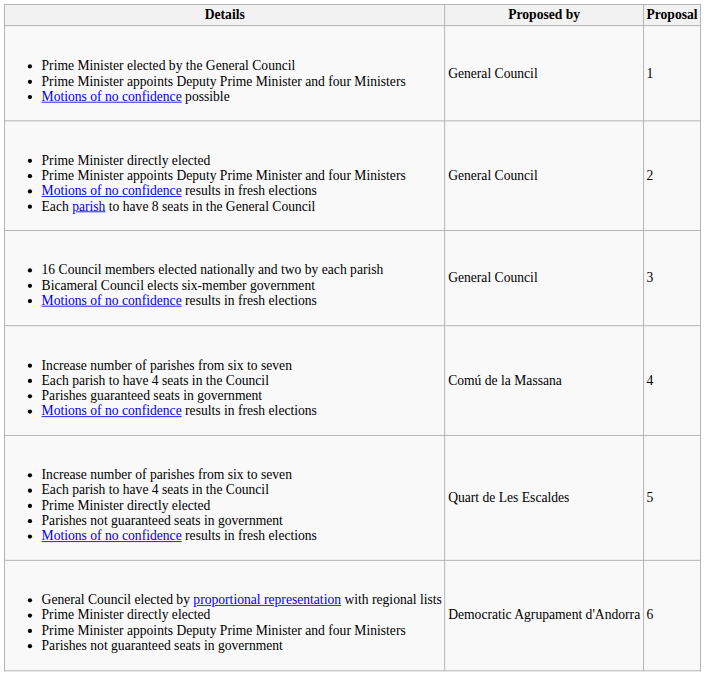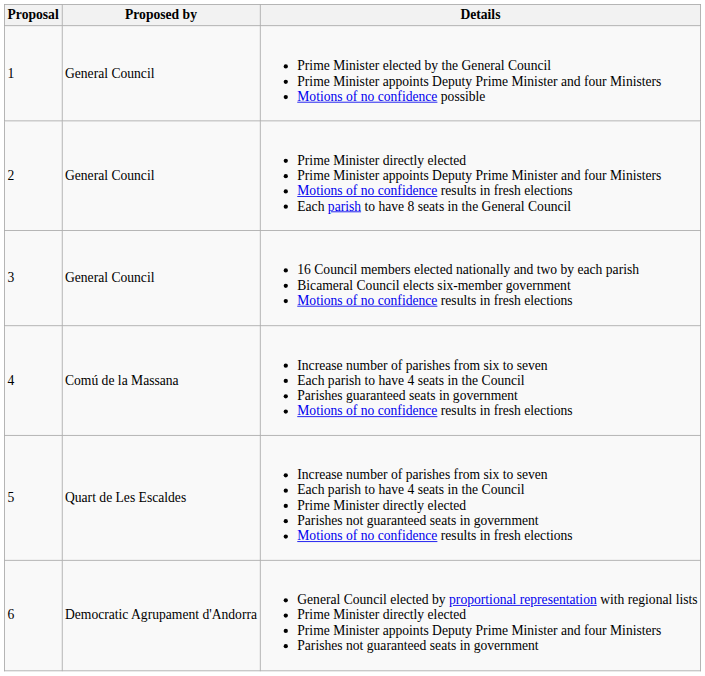columns swapped: (672, 15) <-> (225, 15)
